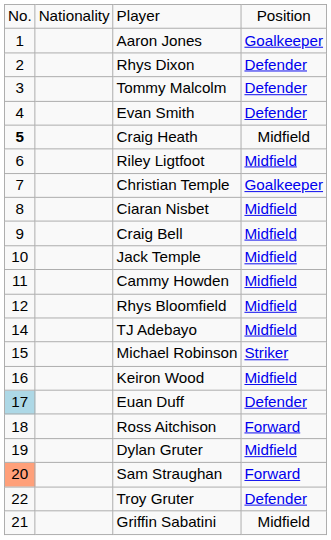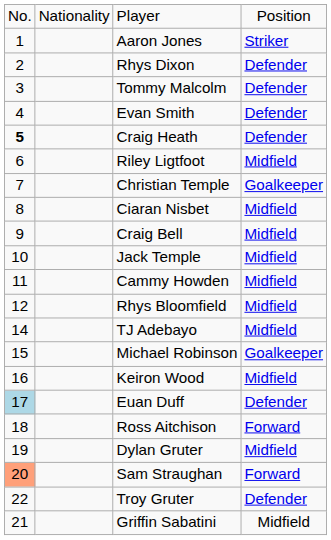(284, 40) Goalkeeper -> (266, 40) Striker
(284, 137) Midfield -> (276, 137) Defender
(266, 354) Striker -> (284, 354) Goalkeeper
